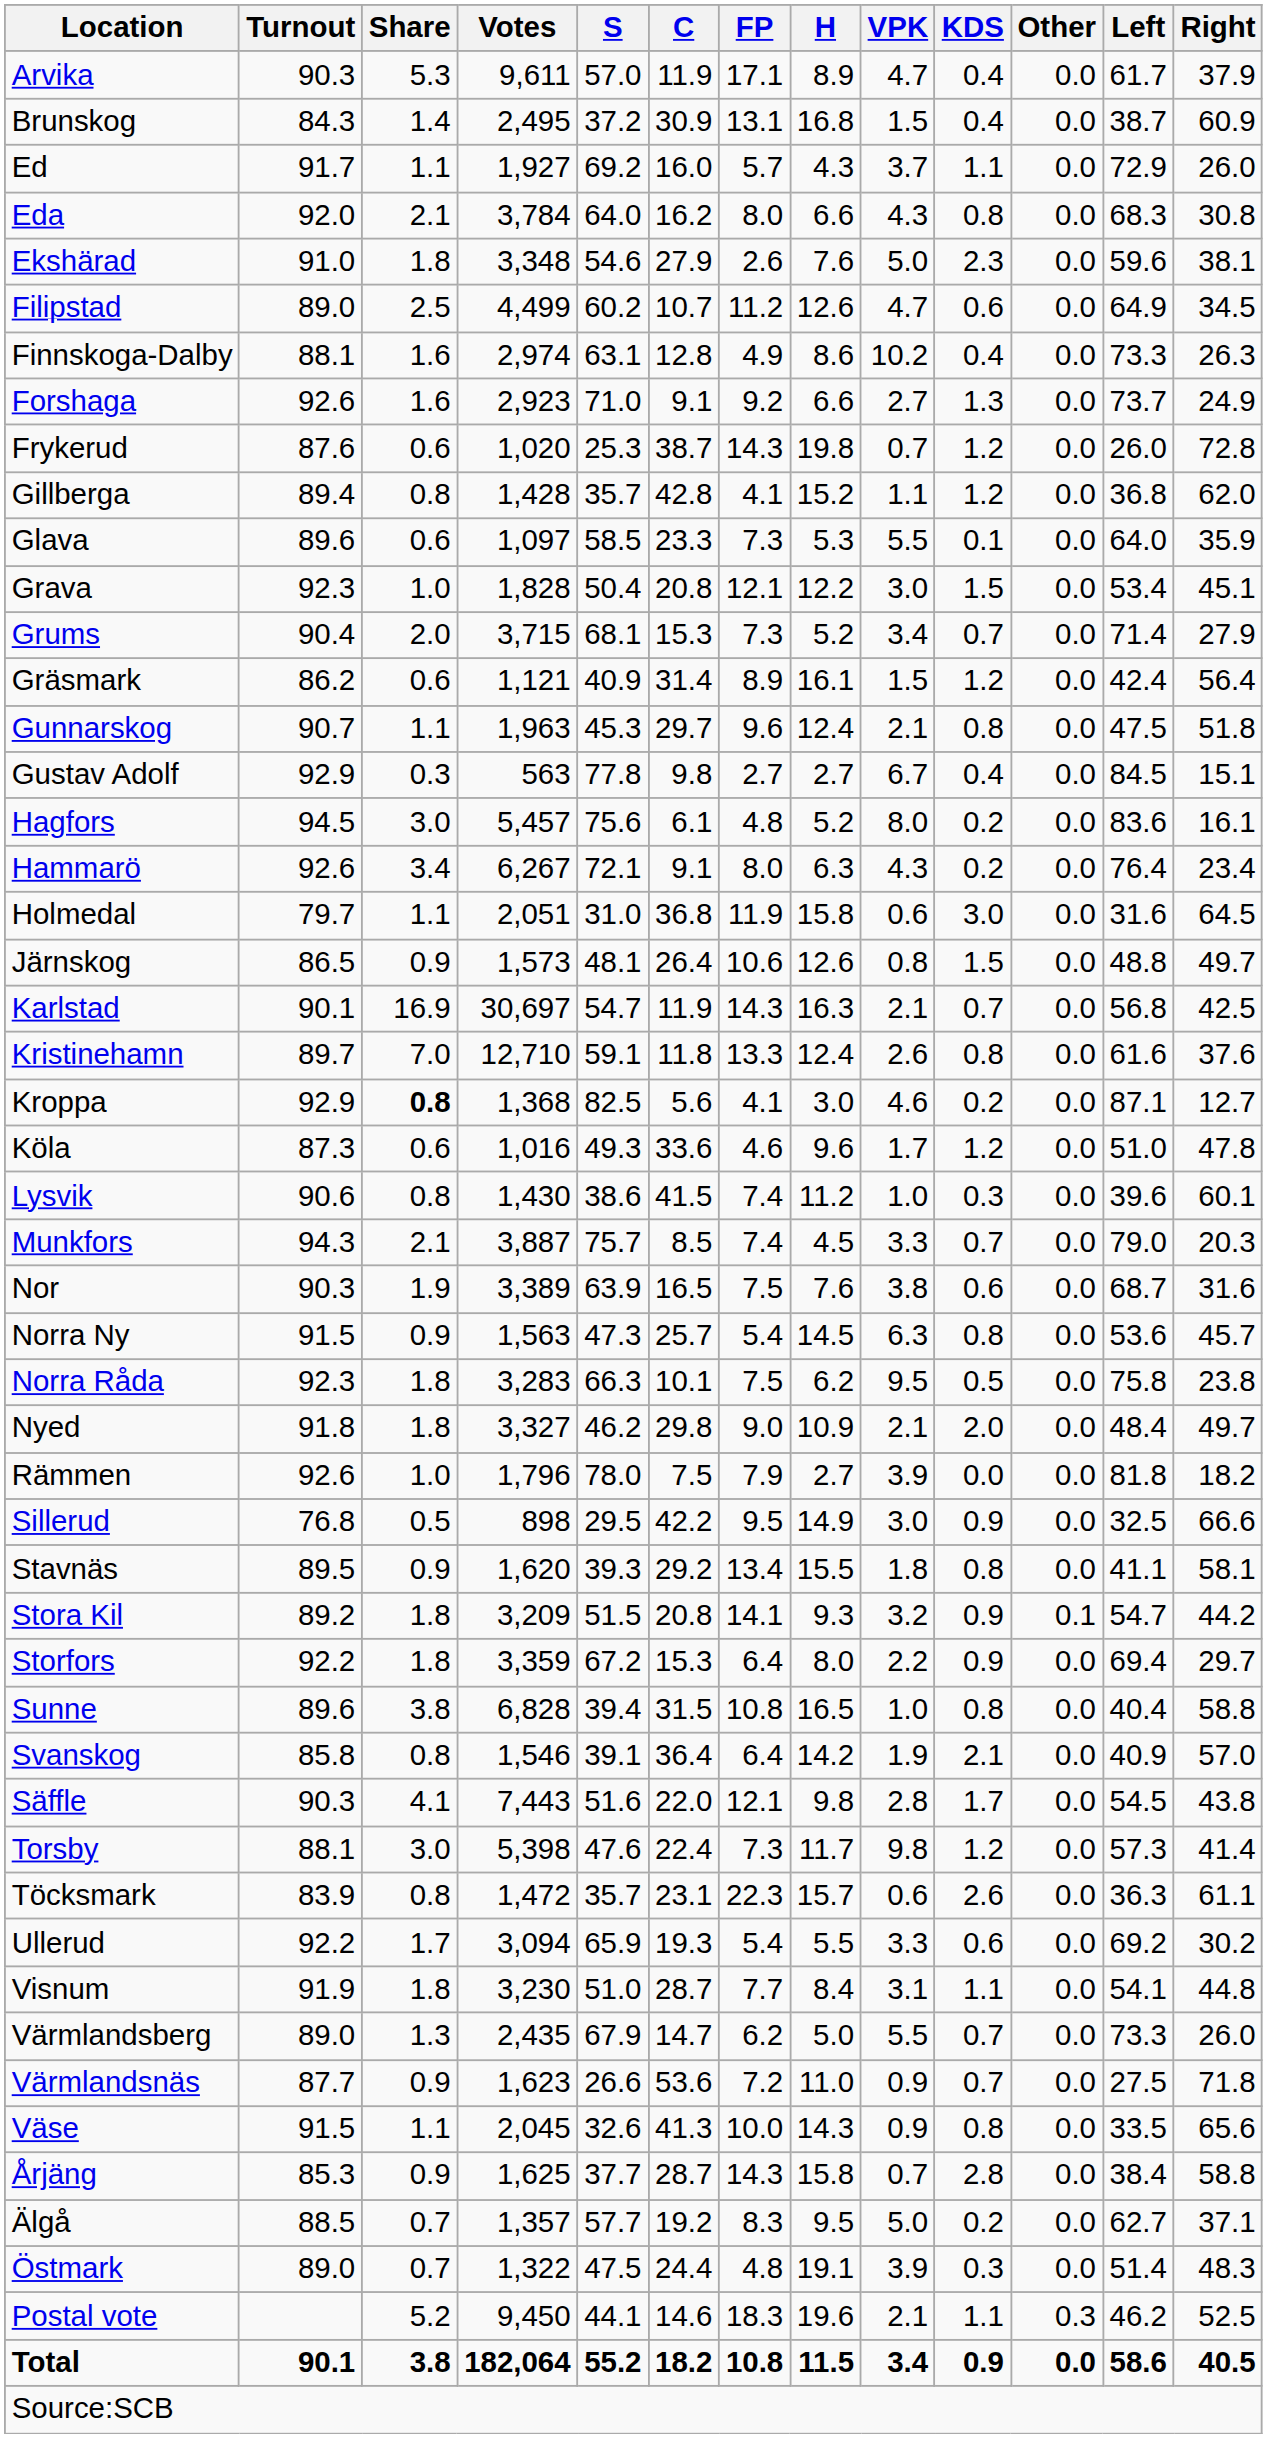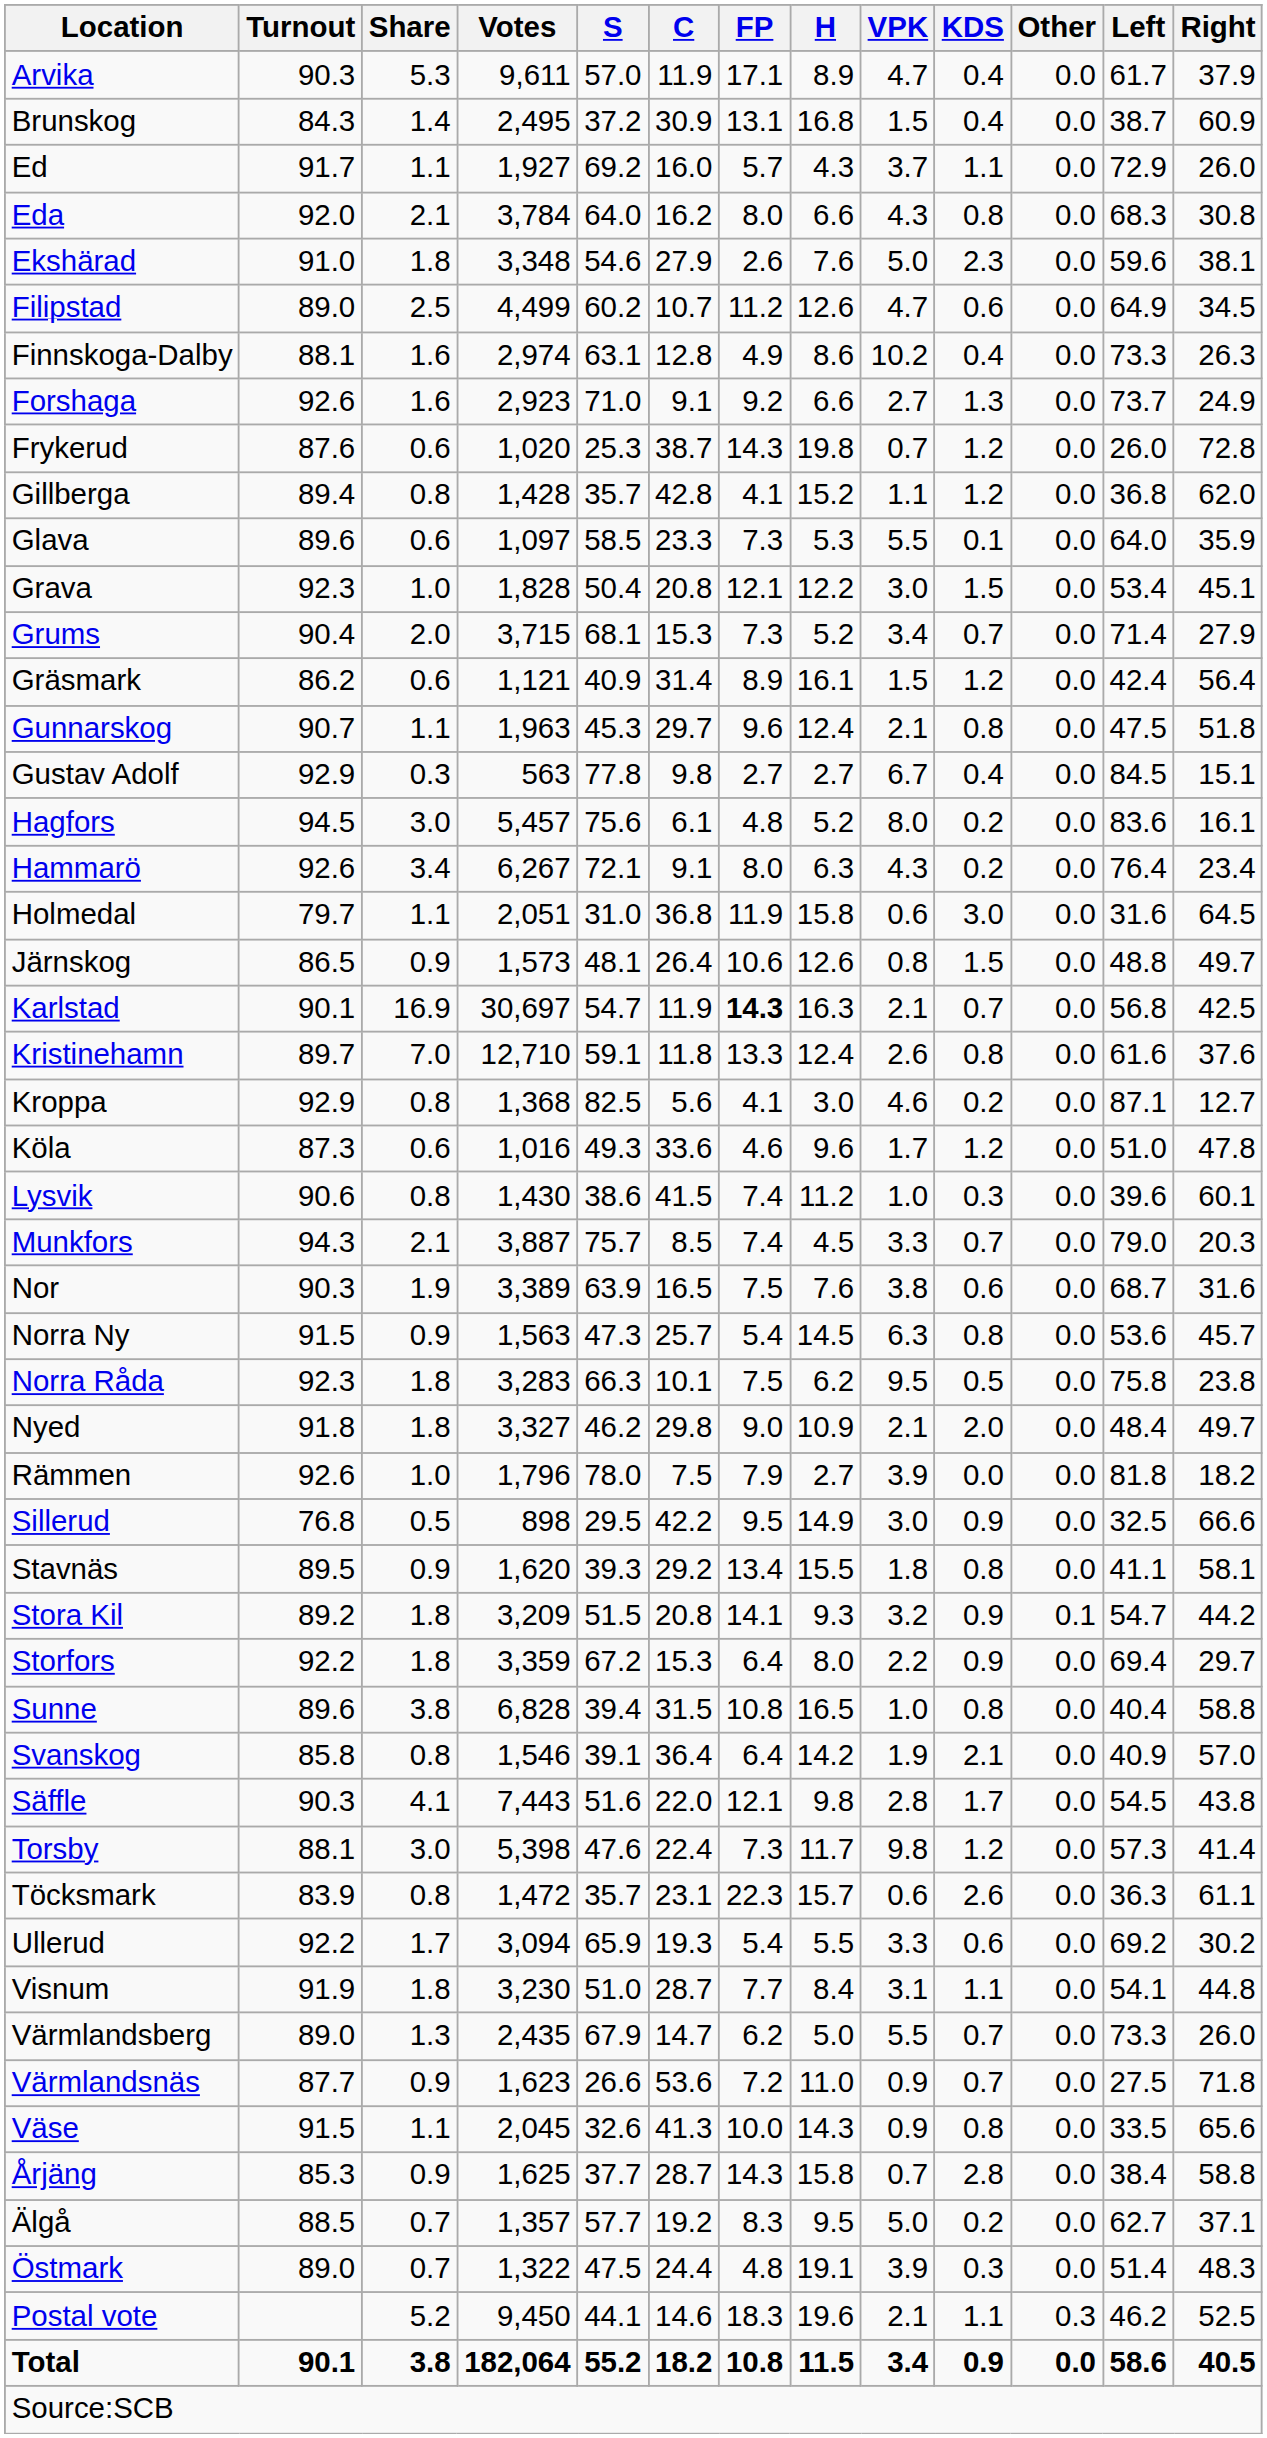(755, 1008) normal -> (755, 1008) bold
(430, 1101) bold -> (430, 1101) normal
